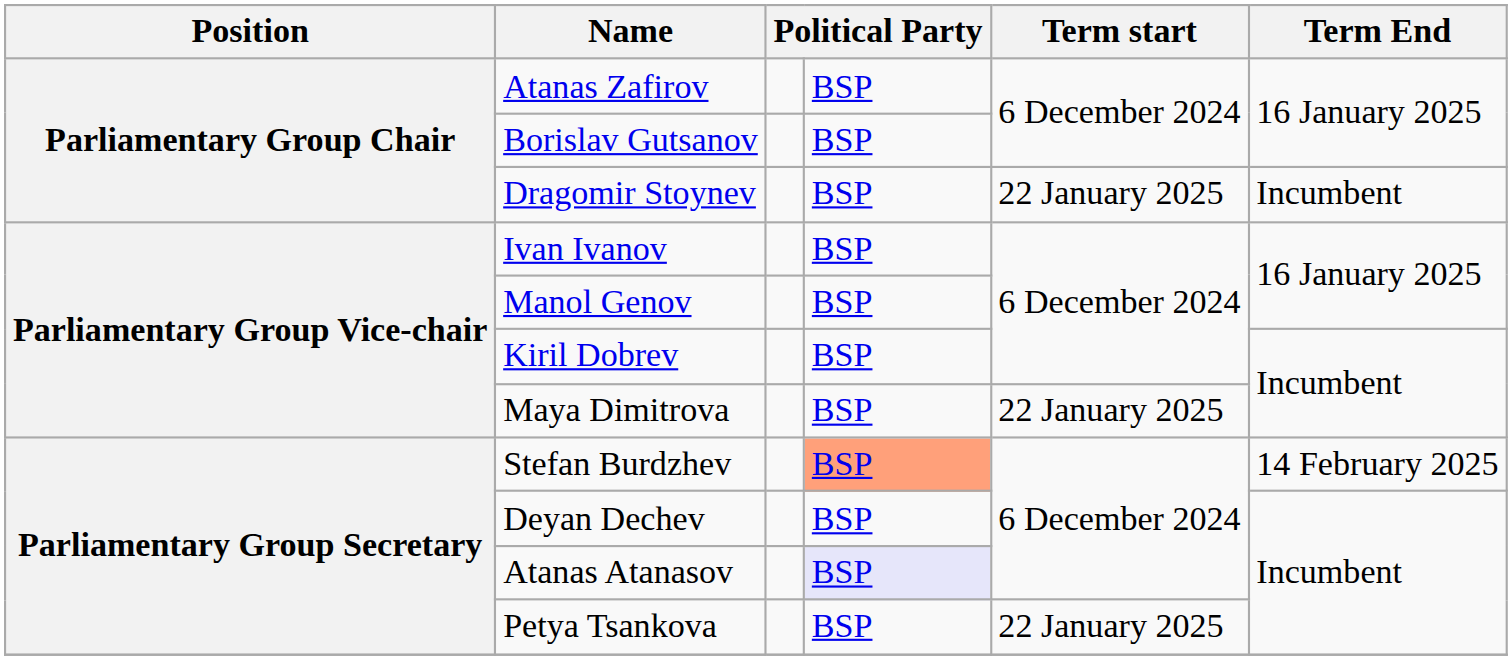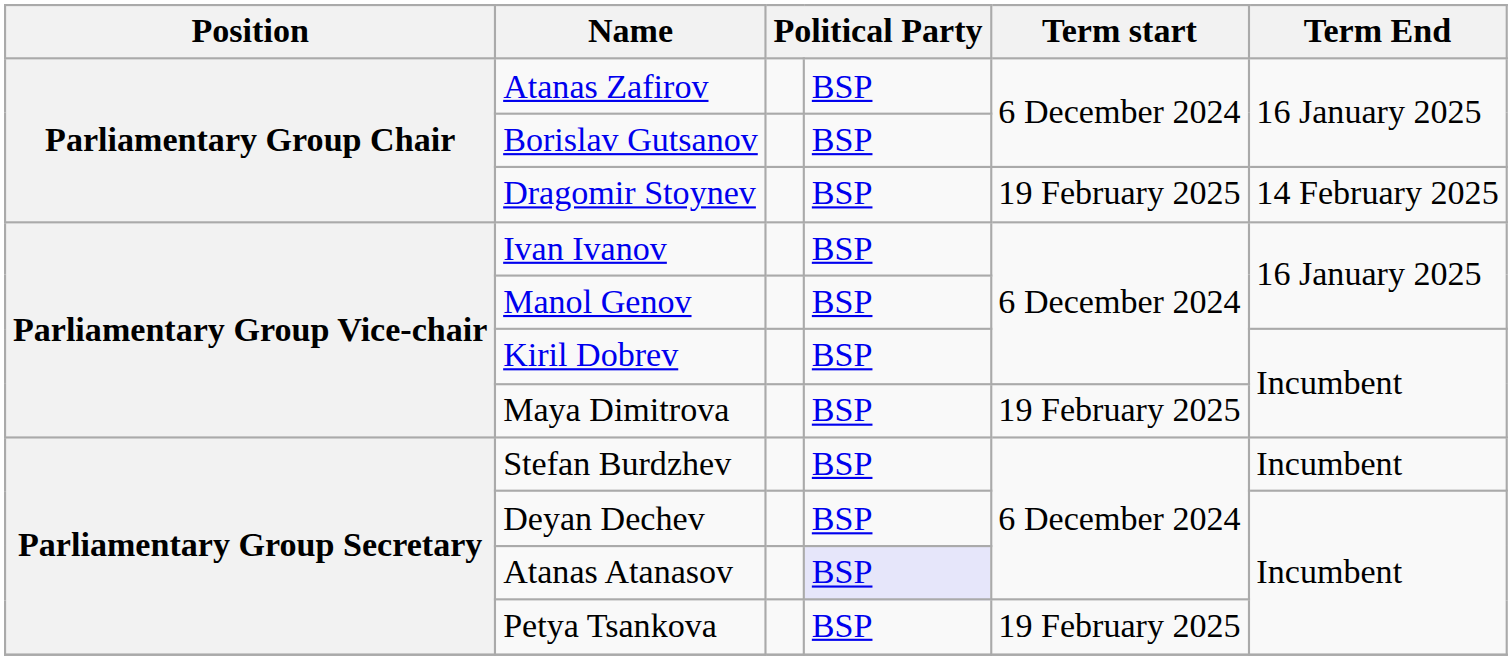(1111, 193) 22 January 2025 -> (1120, 193) 19 February 2025
(1329, 193) Incumbent -> (1378, 193) 14 February 2025
(1111, 409) 22 January 2025 -> (1120, 409) 19 February 2025
(842, 463) lightsalmon background -> (842, 463) no background
(1377, 463) 14 February 2025 -> (1329, 463) Incumbent
(1111, 626) 22 January 2025 -> (1120, 626) 19 February 2025
